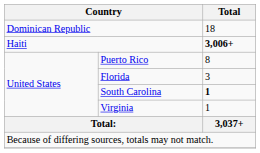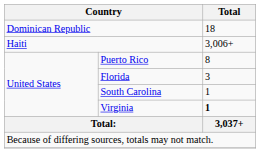(219, 44) bold -> (219, 44) normal
(208, 92) bold -> (208, 92) normal
(208, 108) normal -> (208, 108) bold
